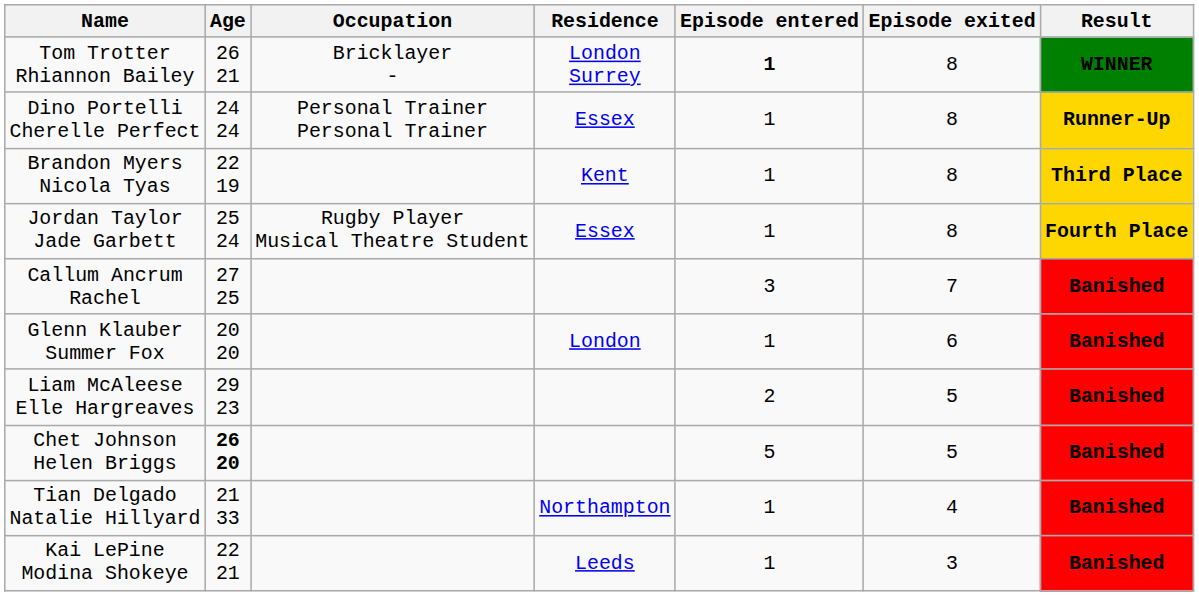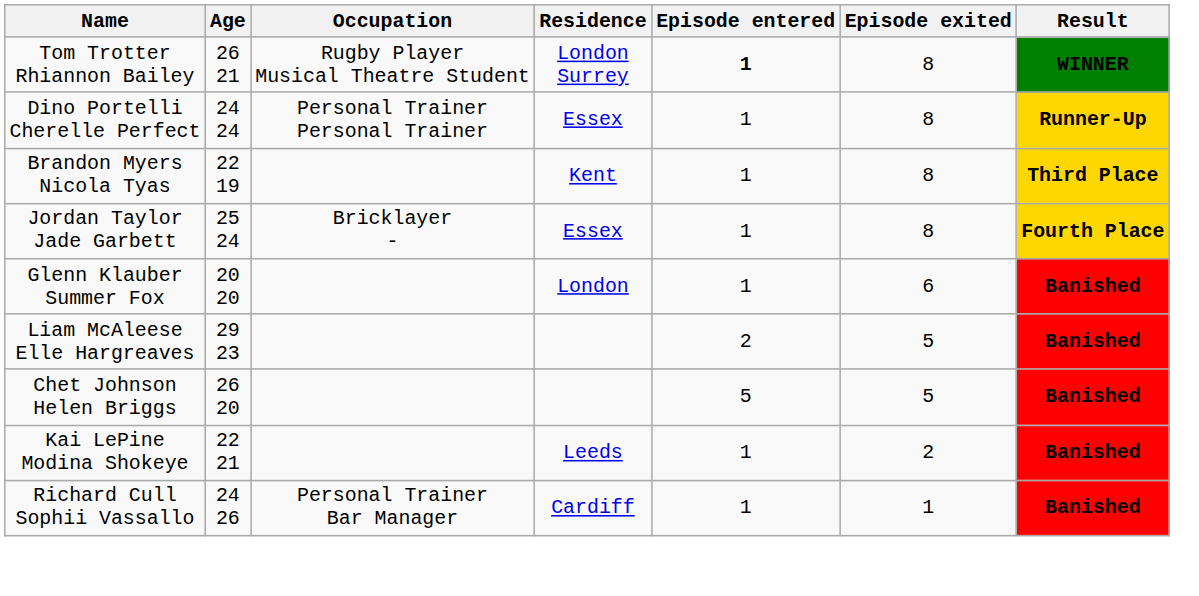(392, 65) Bricklayer - -> (393, 65) Rugby Player Musical Theatre Student
(393, 231) Rugby Player Musical Theatre Student -> (392, 231) Bricklayer -
- row: (105, 286)
(228, 452) bold -> (228, 397) normal
- row: (105, 508)
(952, 563) 3 -> (928, 452) 2
+ row: (105, 508)
